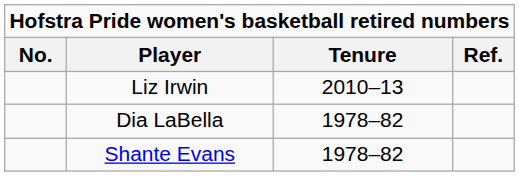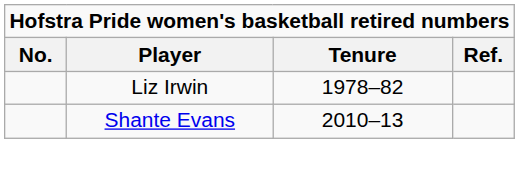(363, 87) 2010–13 -> (363, 87) 1978–82
- row: (170, 120)
(363, 154) 1978–82 -> (363, 120) 2010–13
